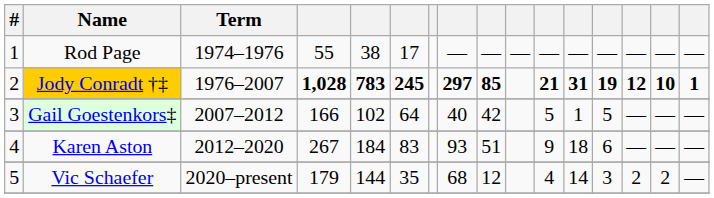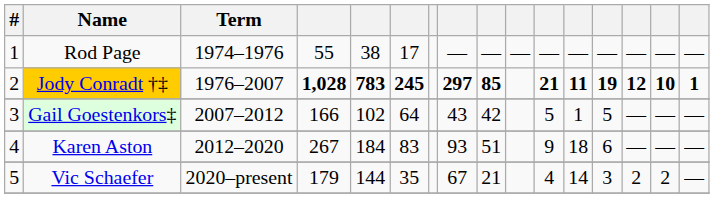(578, 83) 31 -> (578, 83) 11
(457, 114) 40 -> (457, 114) 43
(457, 177) 68 -> (457, 177) 67
(491, 177) 12 -> (491, 177) 21
